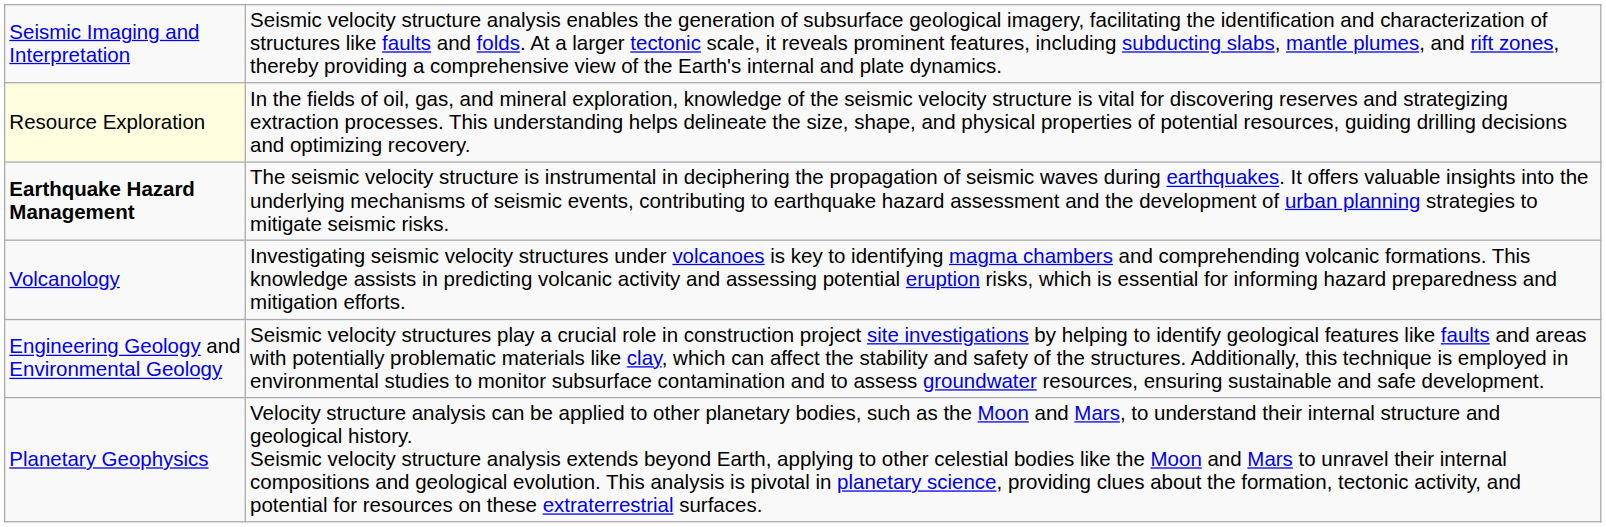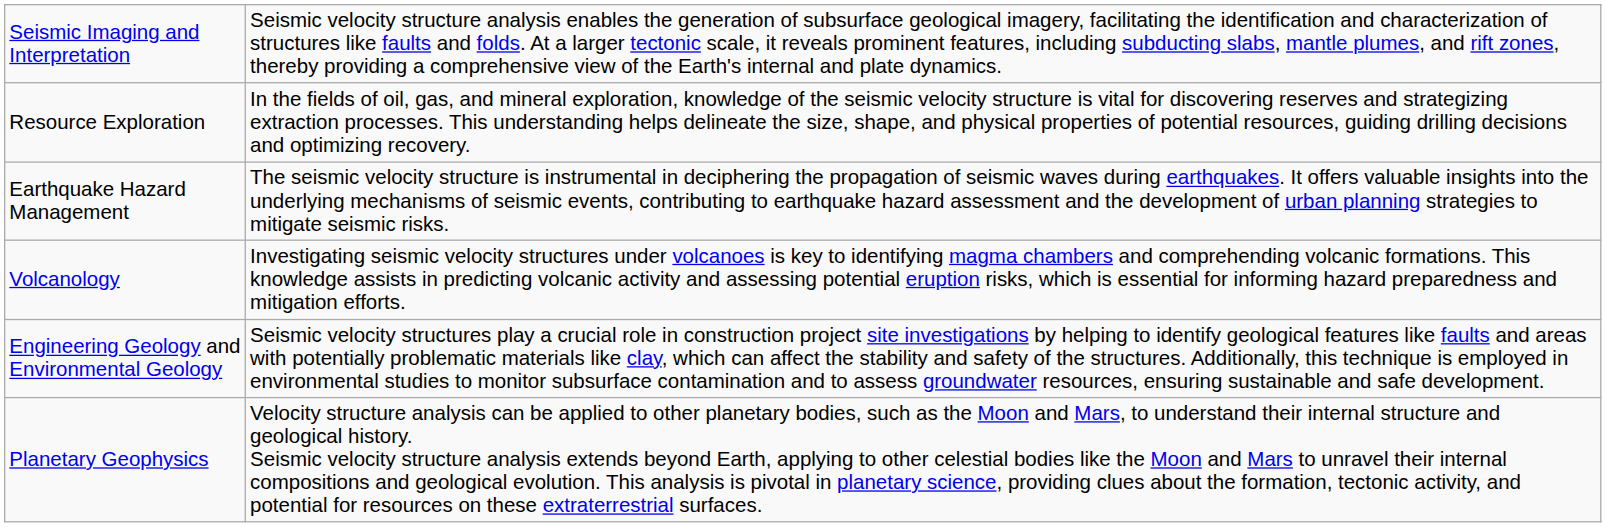(107, 122) lightyellow background -> (107, 122) no background
(102, 200) bold -> (98, 200) normal
